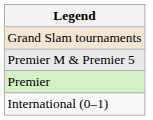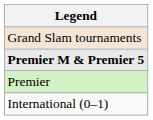(71, 60) normal -> (76, 60) bold
